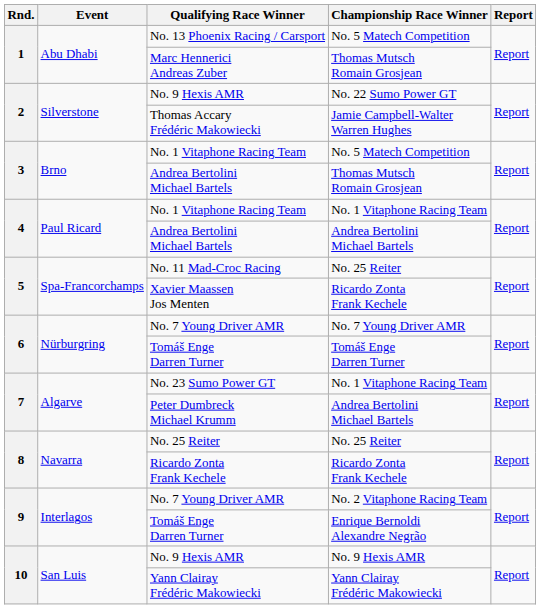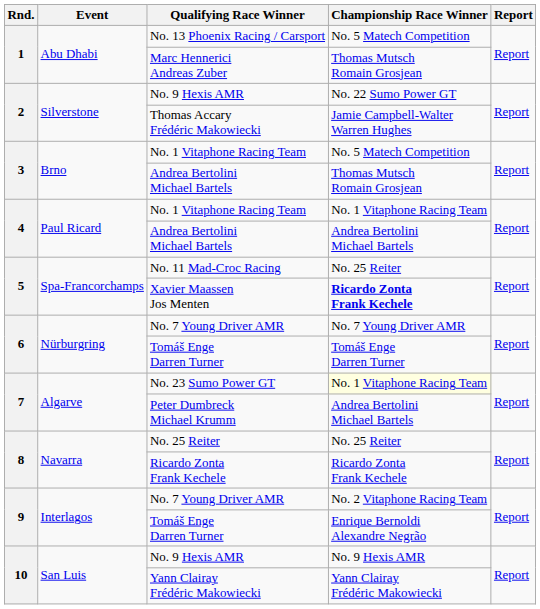(369, 296) normal -> (372, 296) bold
(409, 383) no background -> (409, 383) lightyellow background
